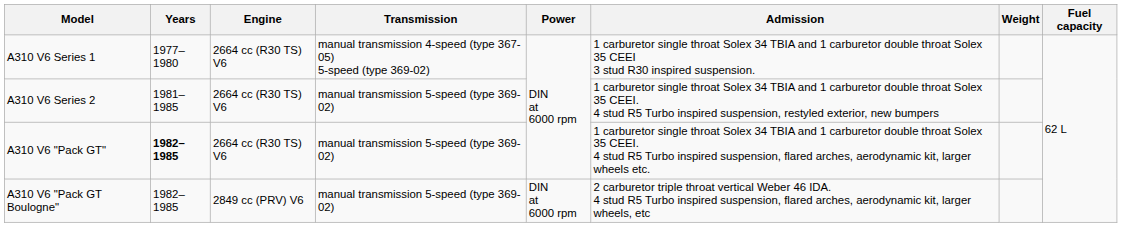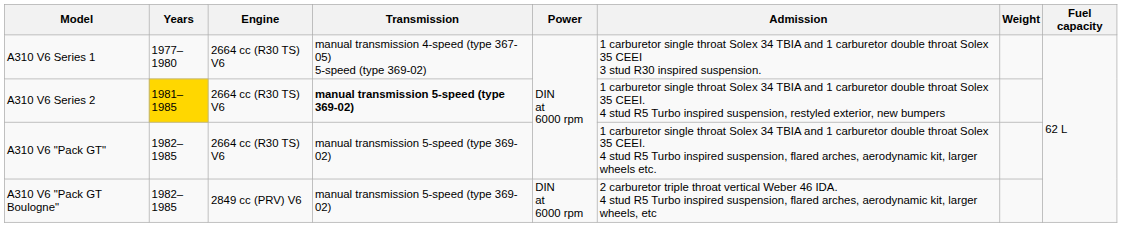(169, 100) no background -> (167, 100) gold background
(419, 100) normal -> (410, 100) bold
(169, 150) bold -> (167, 150) normal
